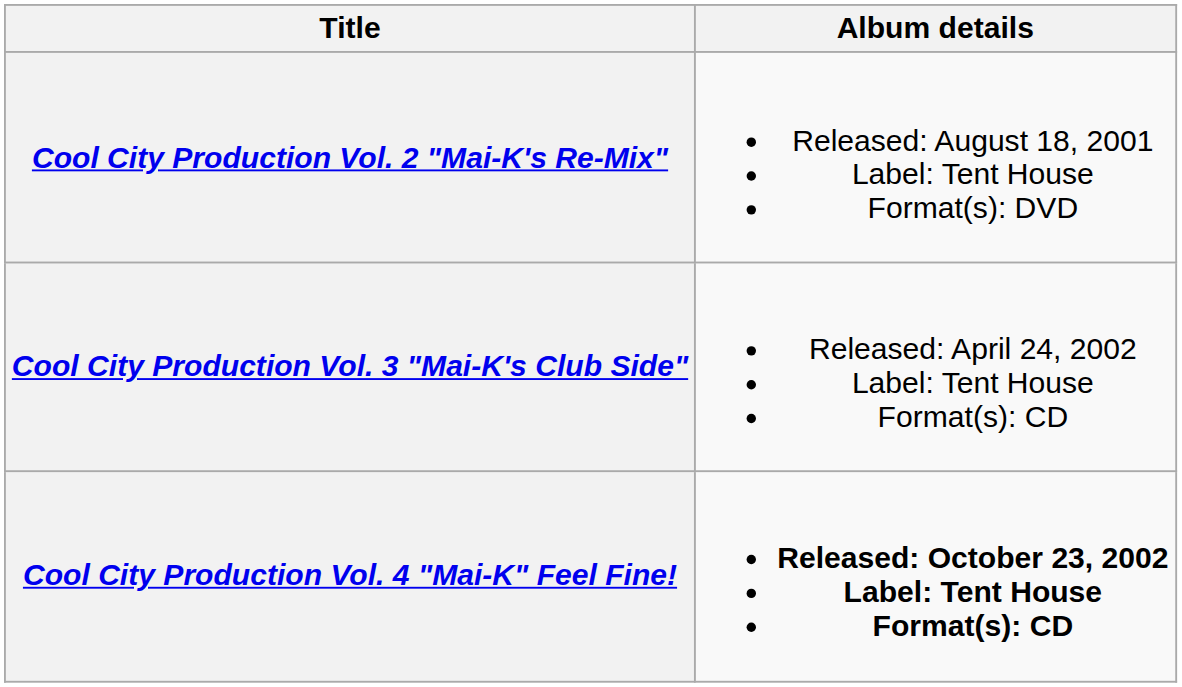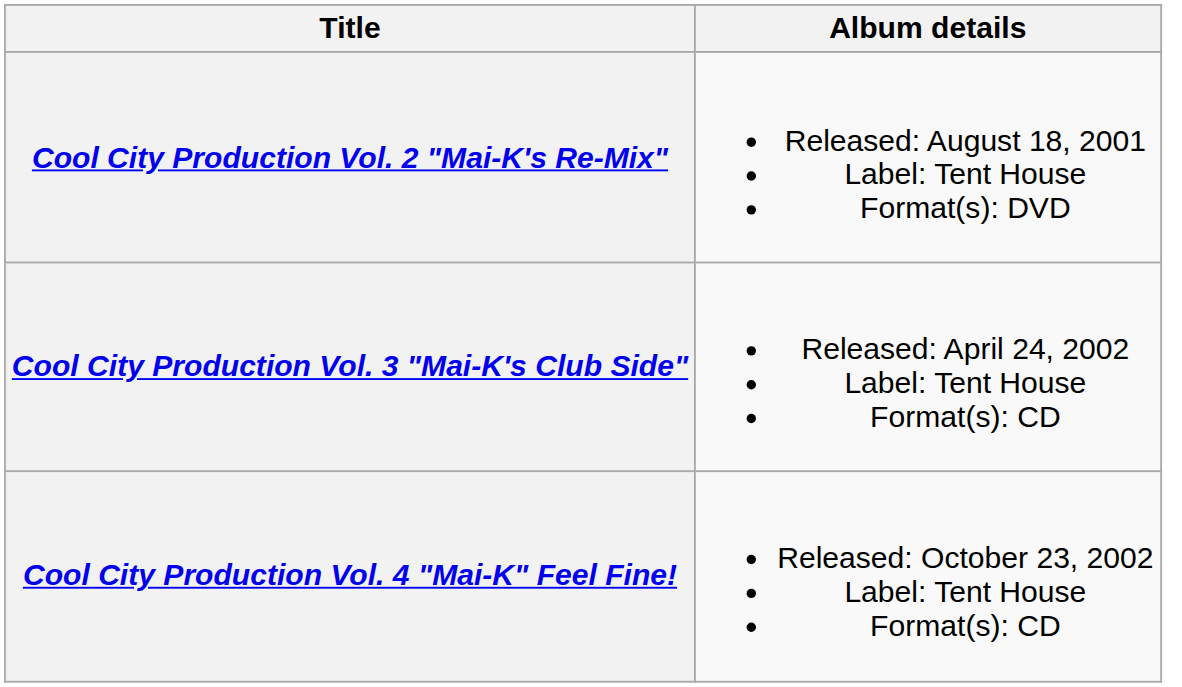(935, 593) bold -> (928, 593) normal
